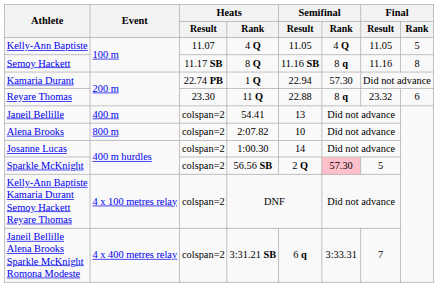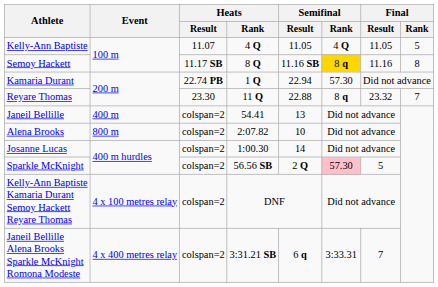(341, 63) no background -> (341, 63) gold background
(417, 98) 6 -> (417, 98) 7
